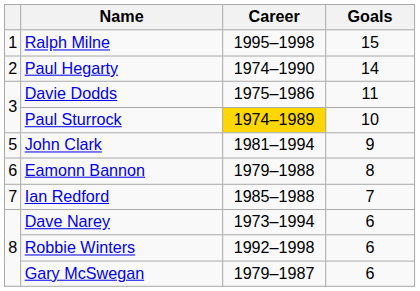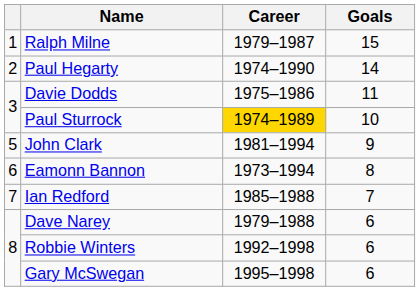(274, 42) 1995–1998 -> (274, 42) 1979–1987
(274, 171) 1979–1988 -> (274, 171) 1973–1994
(274, 222) 1973–1994 -> (274, 222) 1979–1988
(274, 273) 1979–1987 -> (274, 273) 1995–1998
